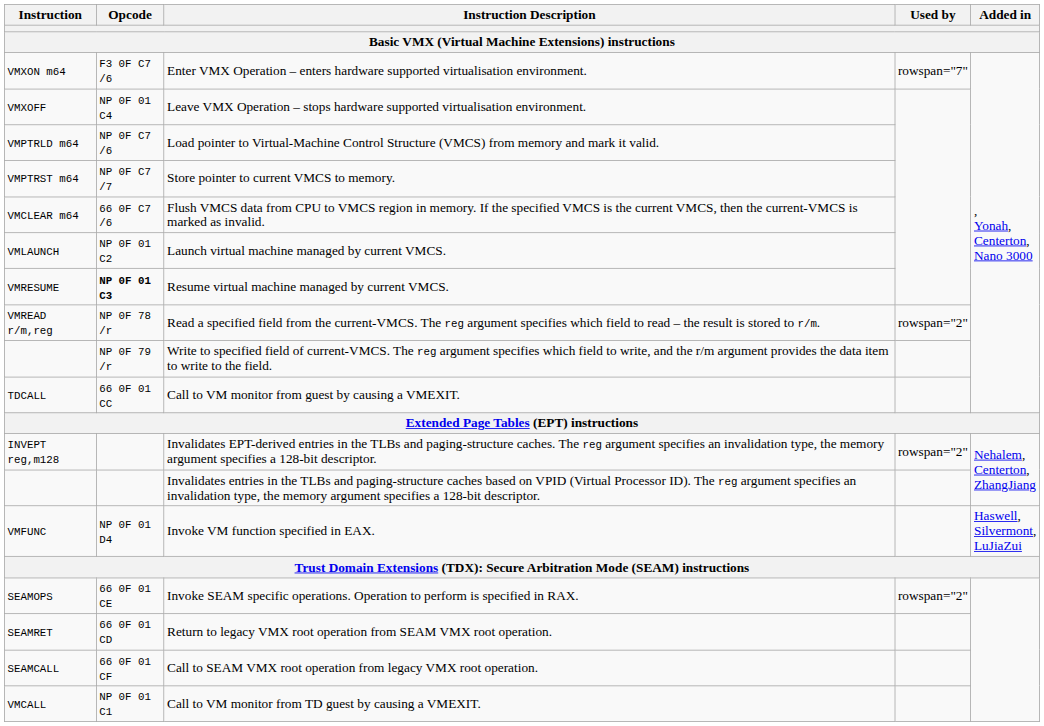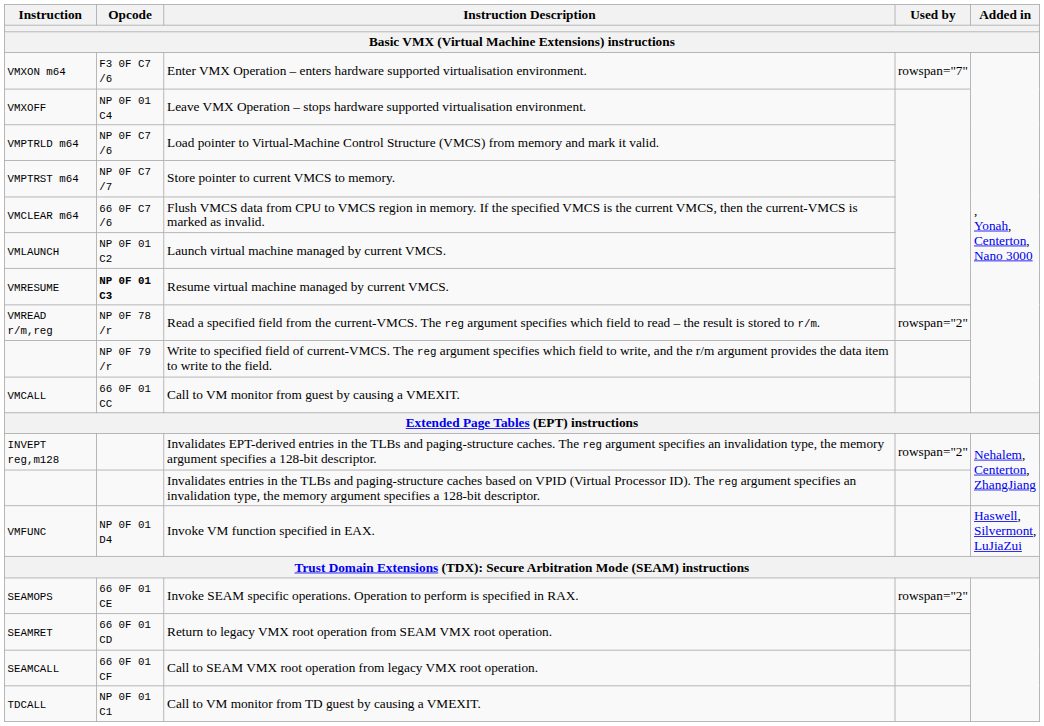(27, 396) TDCALL -> (27, 396) VMCALL
(27, 705) VMCALL -> (27, 705) TDCALL
